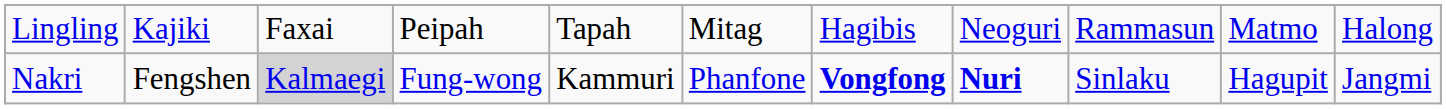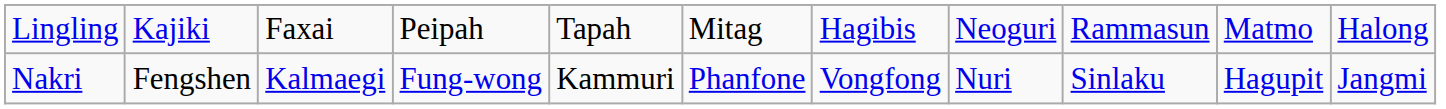(325, 77) lightgrey background -> (325, 77) no background
(883, 77) bold -> (880, 77) normal
(991, 77) bold -> (983, 77) normal
